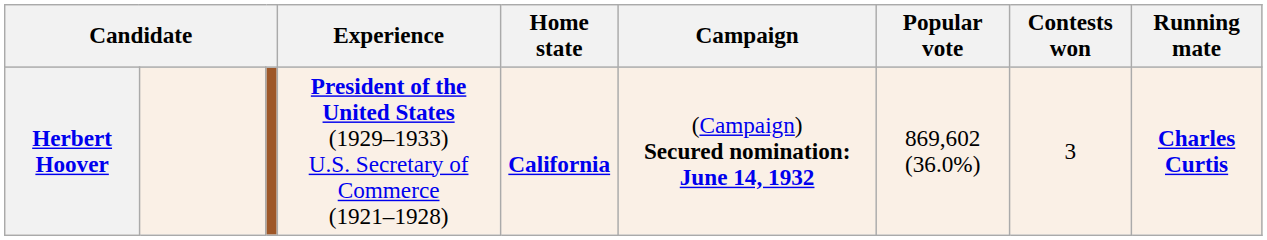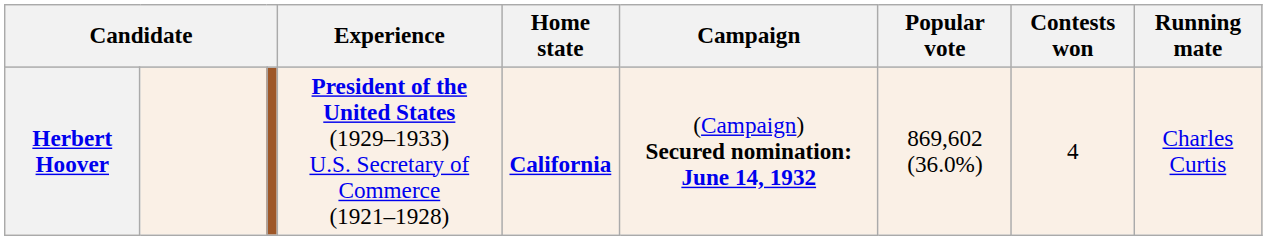(1070, 151) 3 -> (1073, 151) 4
(1197, 151) bold -> (1198, 151) normal
